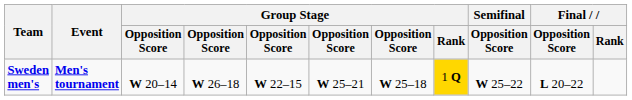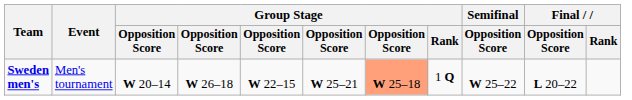(87, 77) bold -> (84, 77) normal
(403, 85) no background -> (397, 85) lightsalmon background
(451, 77) gold background -> (445, 77) no background
